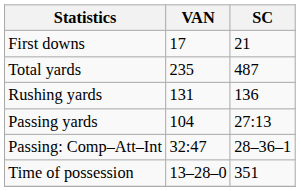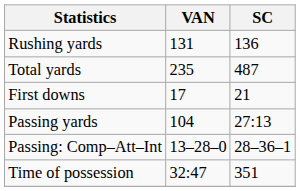rows swapped: (47, 43) <-> (55, 95)
(188, 147) 32:47 -> (198, 147) 13–28–0
(198, 173) 13–28–0 -> (188, 173) 32:47
